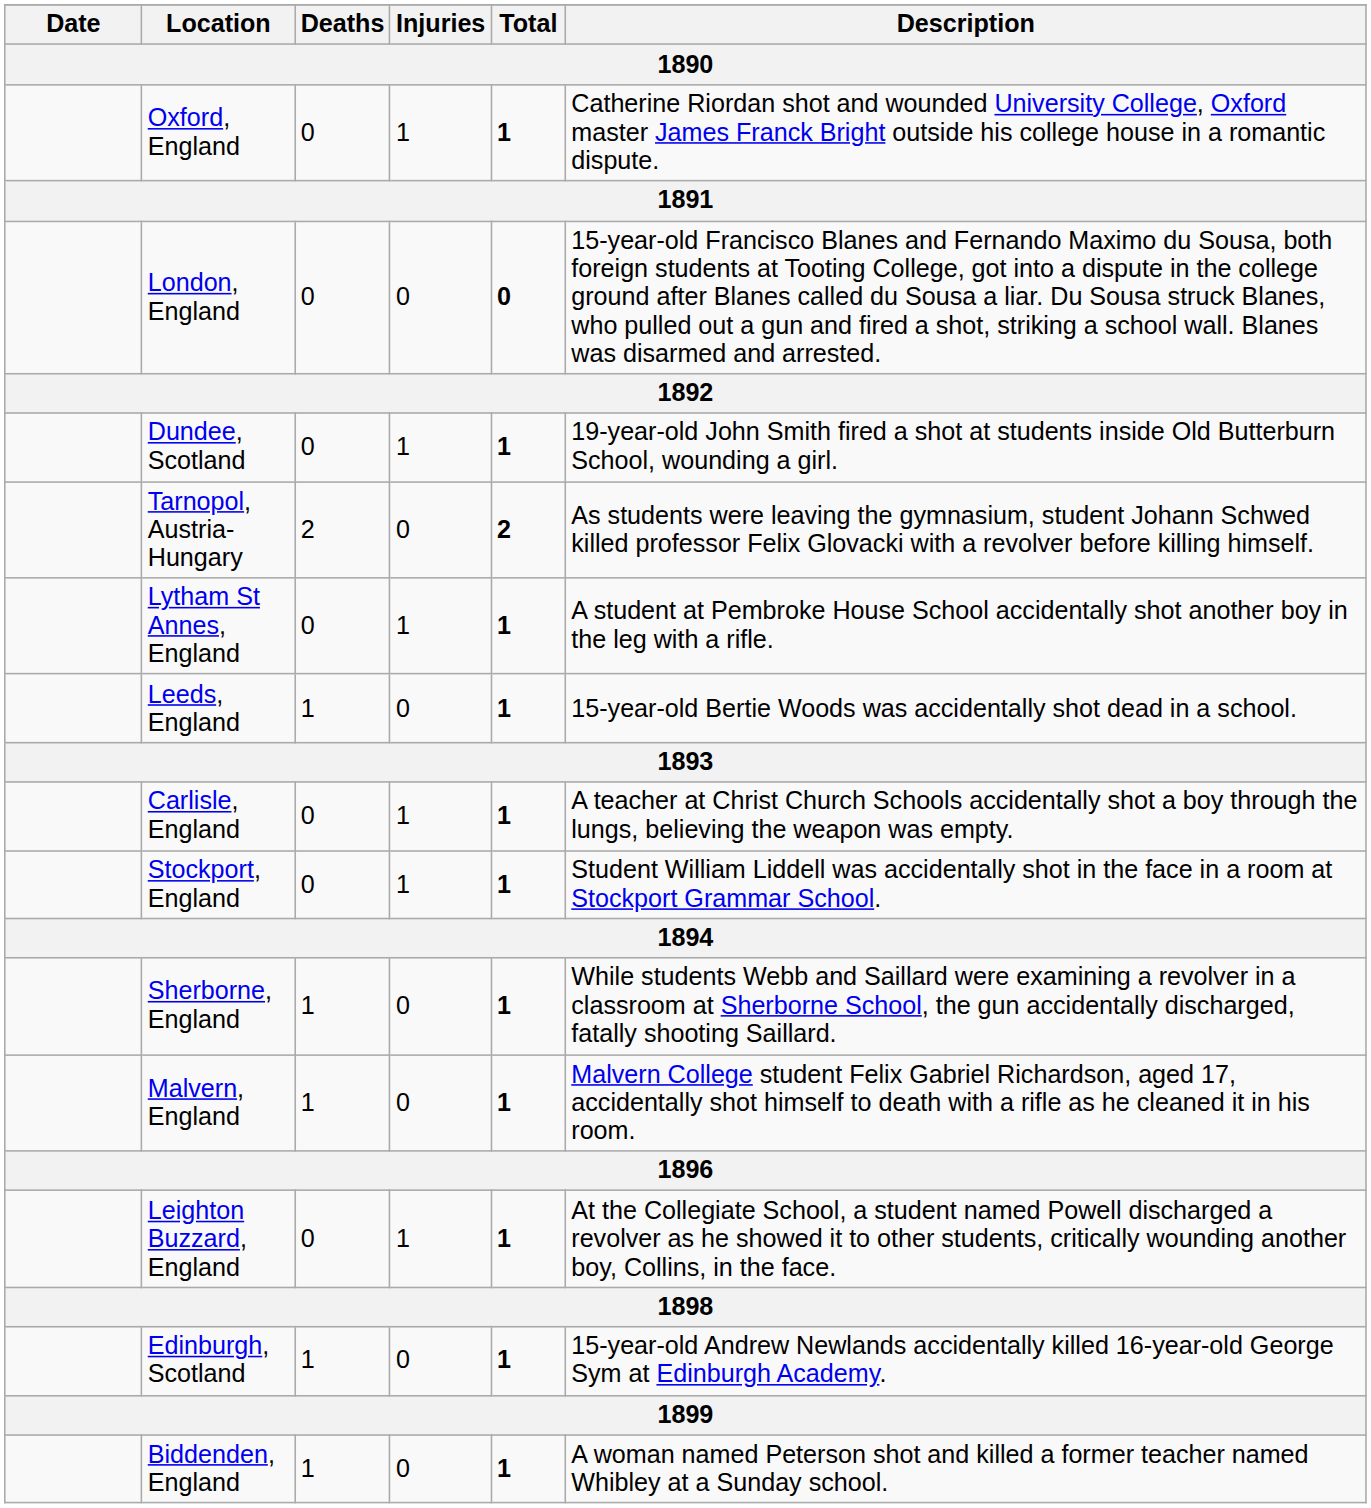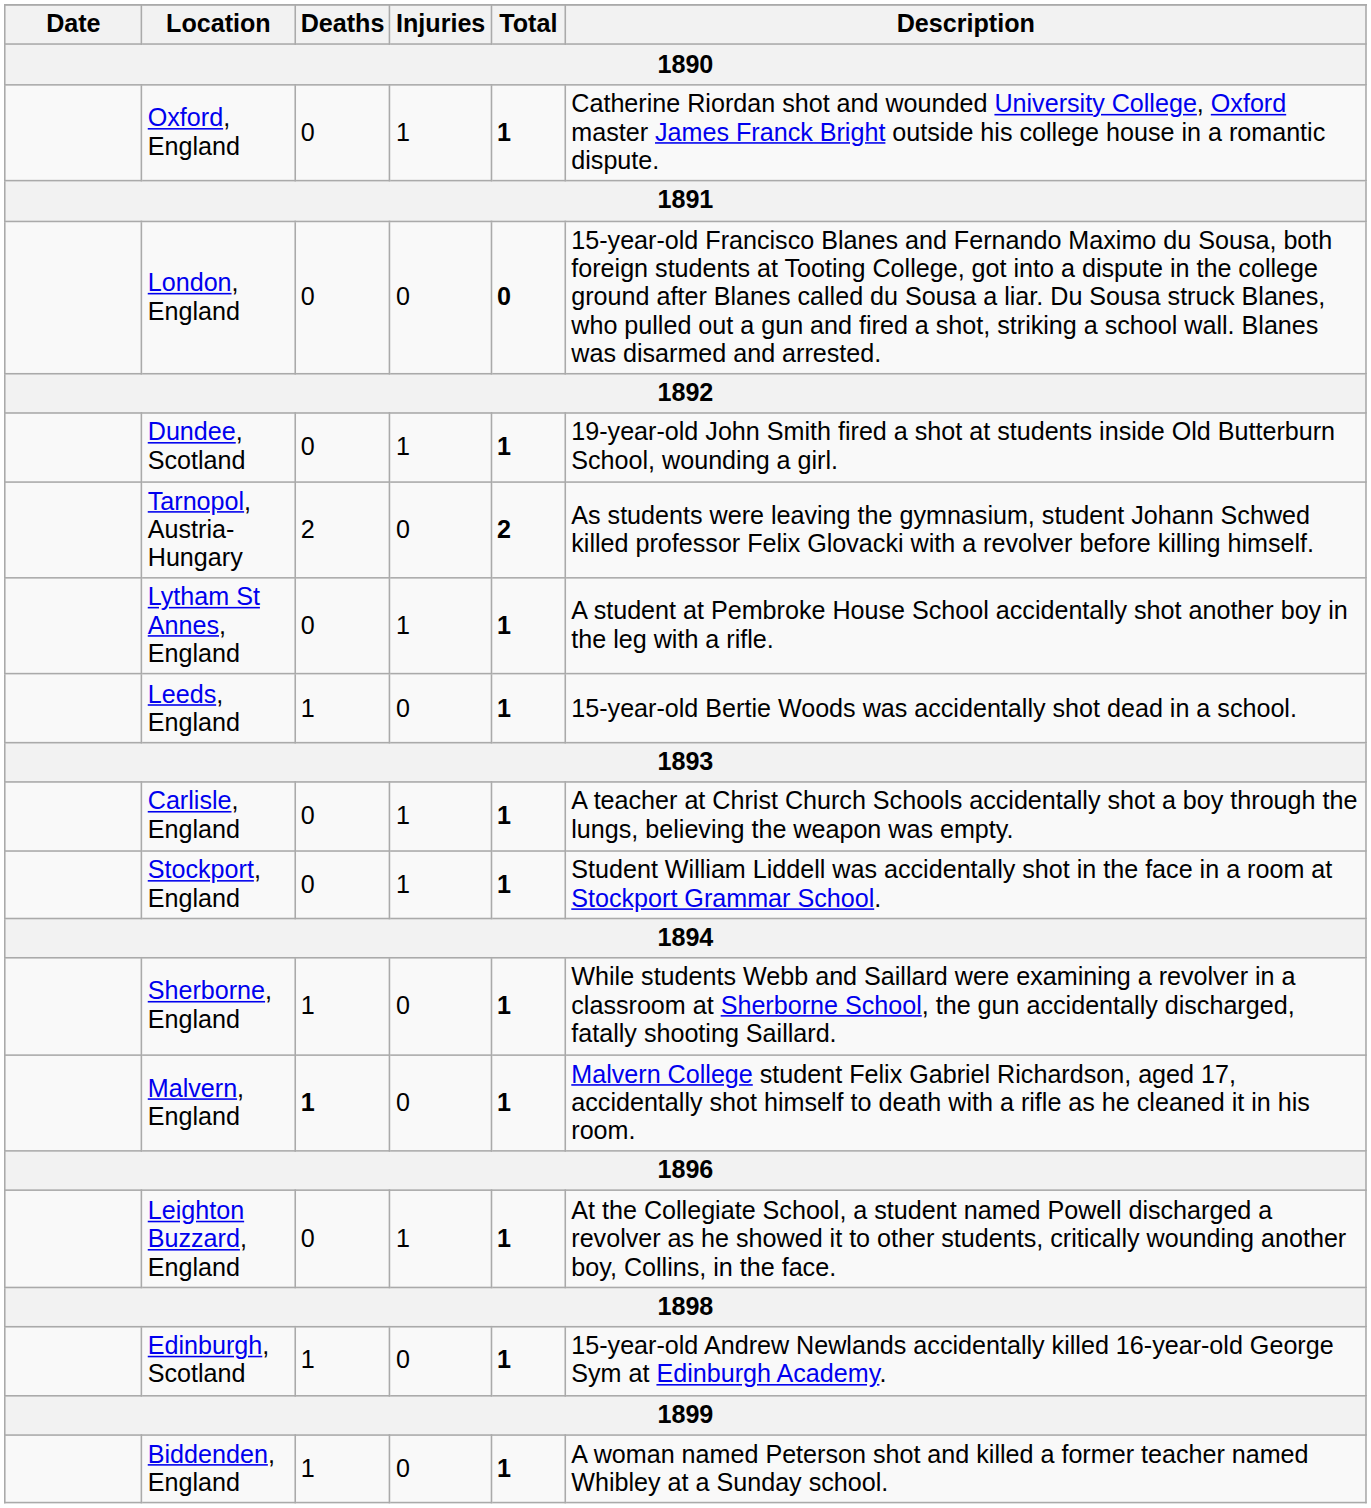(308, 1102) normal -> (308, 1102) bold
